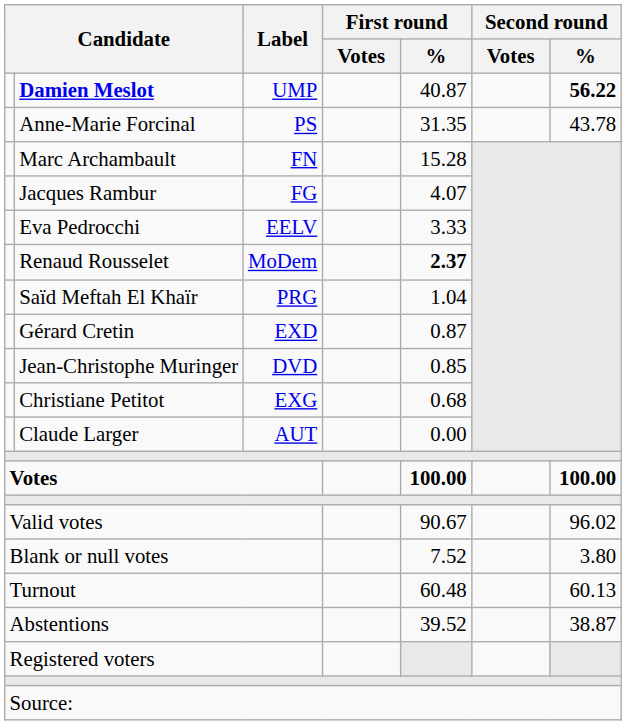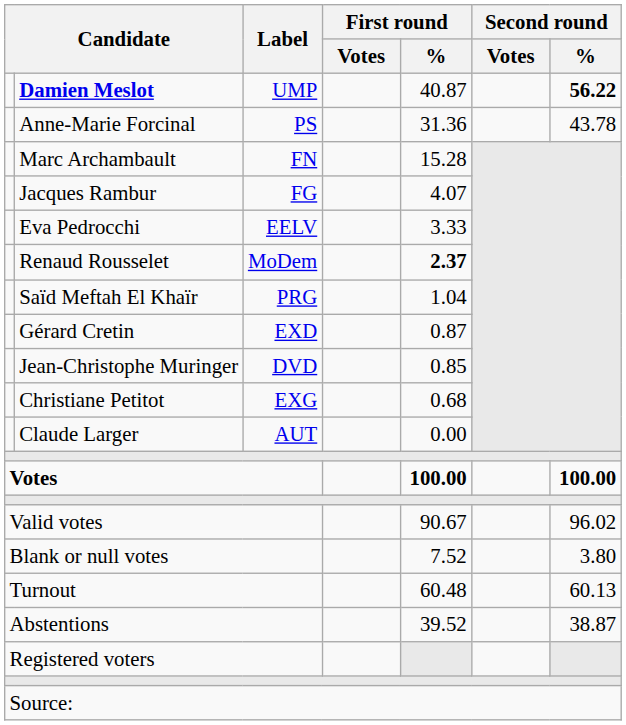(443, 124) 31.35 -> (443, 124) 31.36
